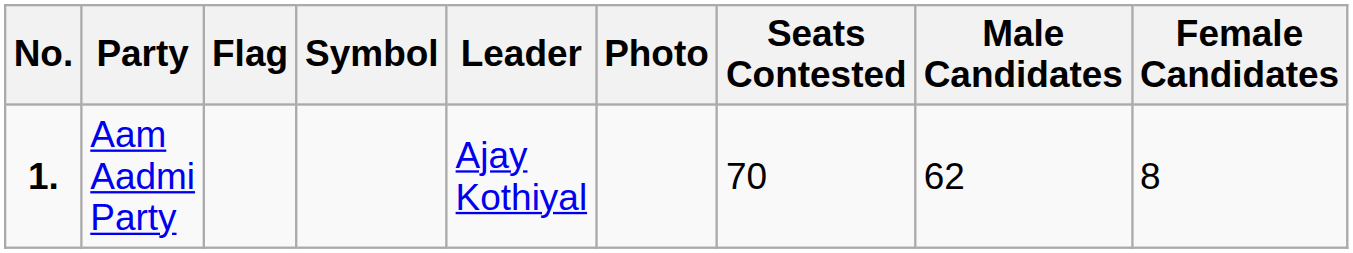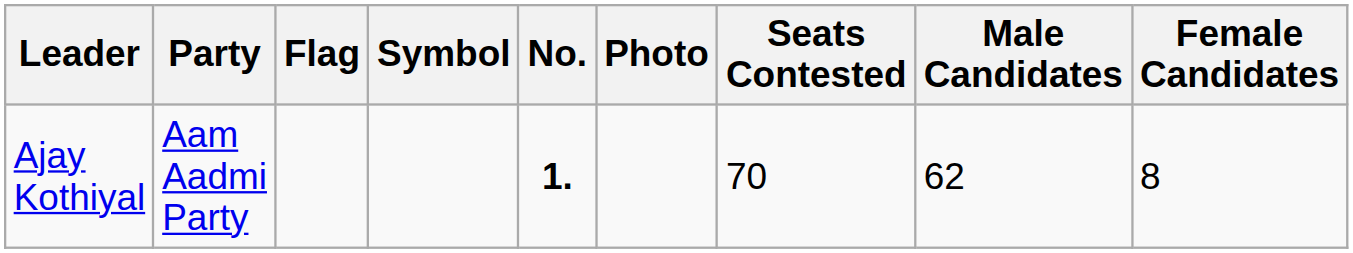columns swapped: (43, 54) <-> (521, 54)
